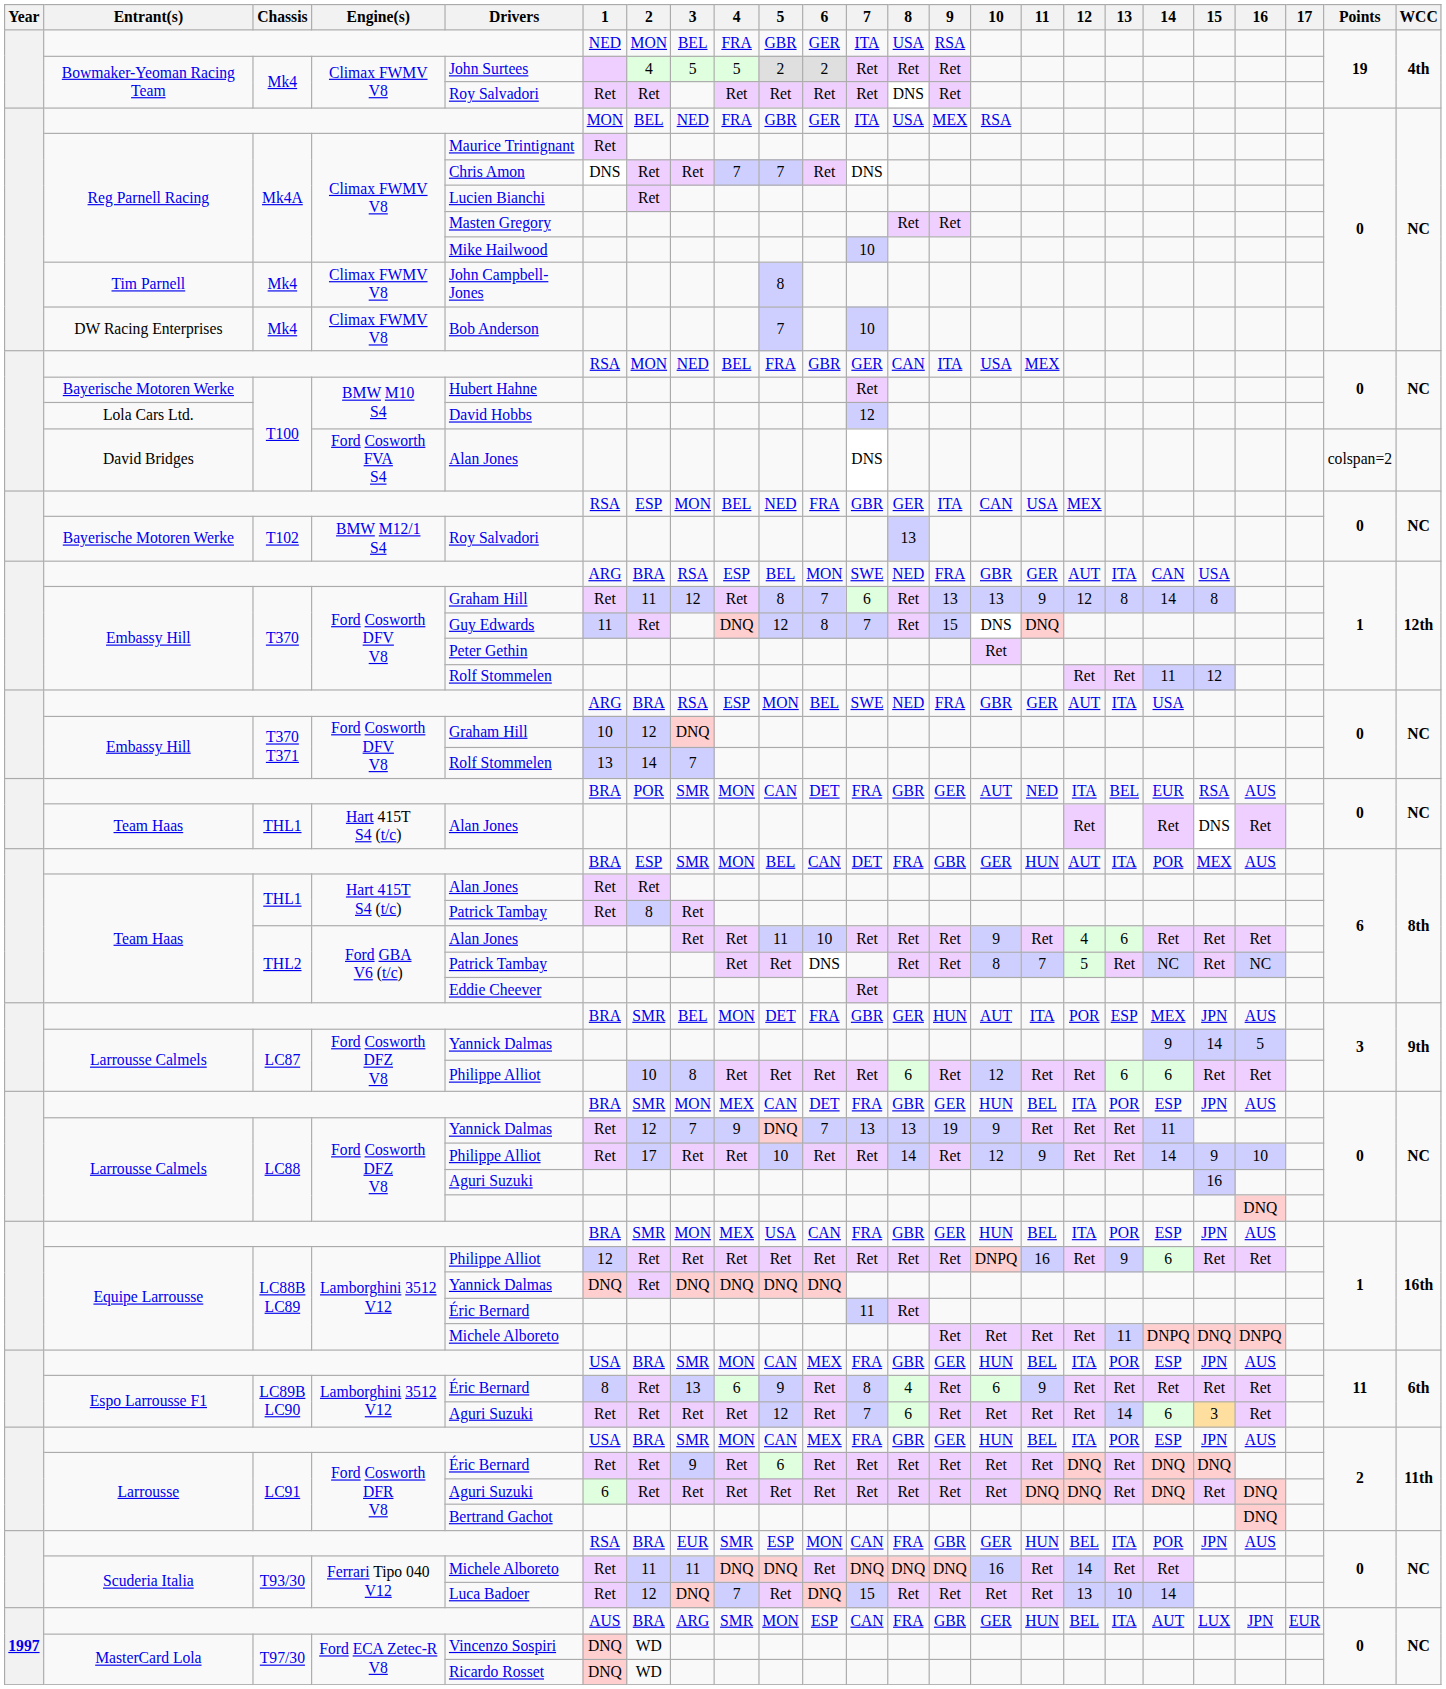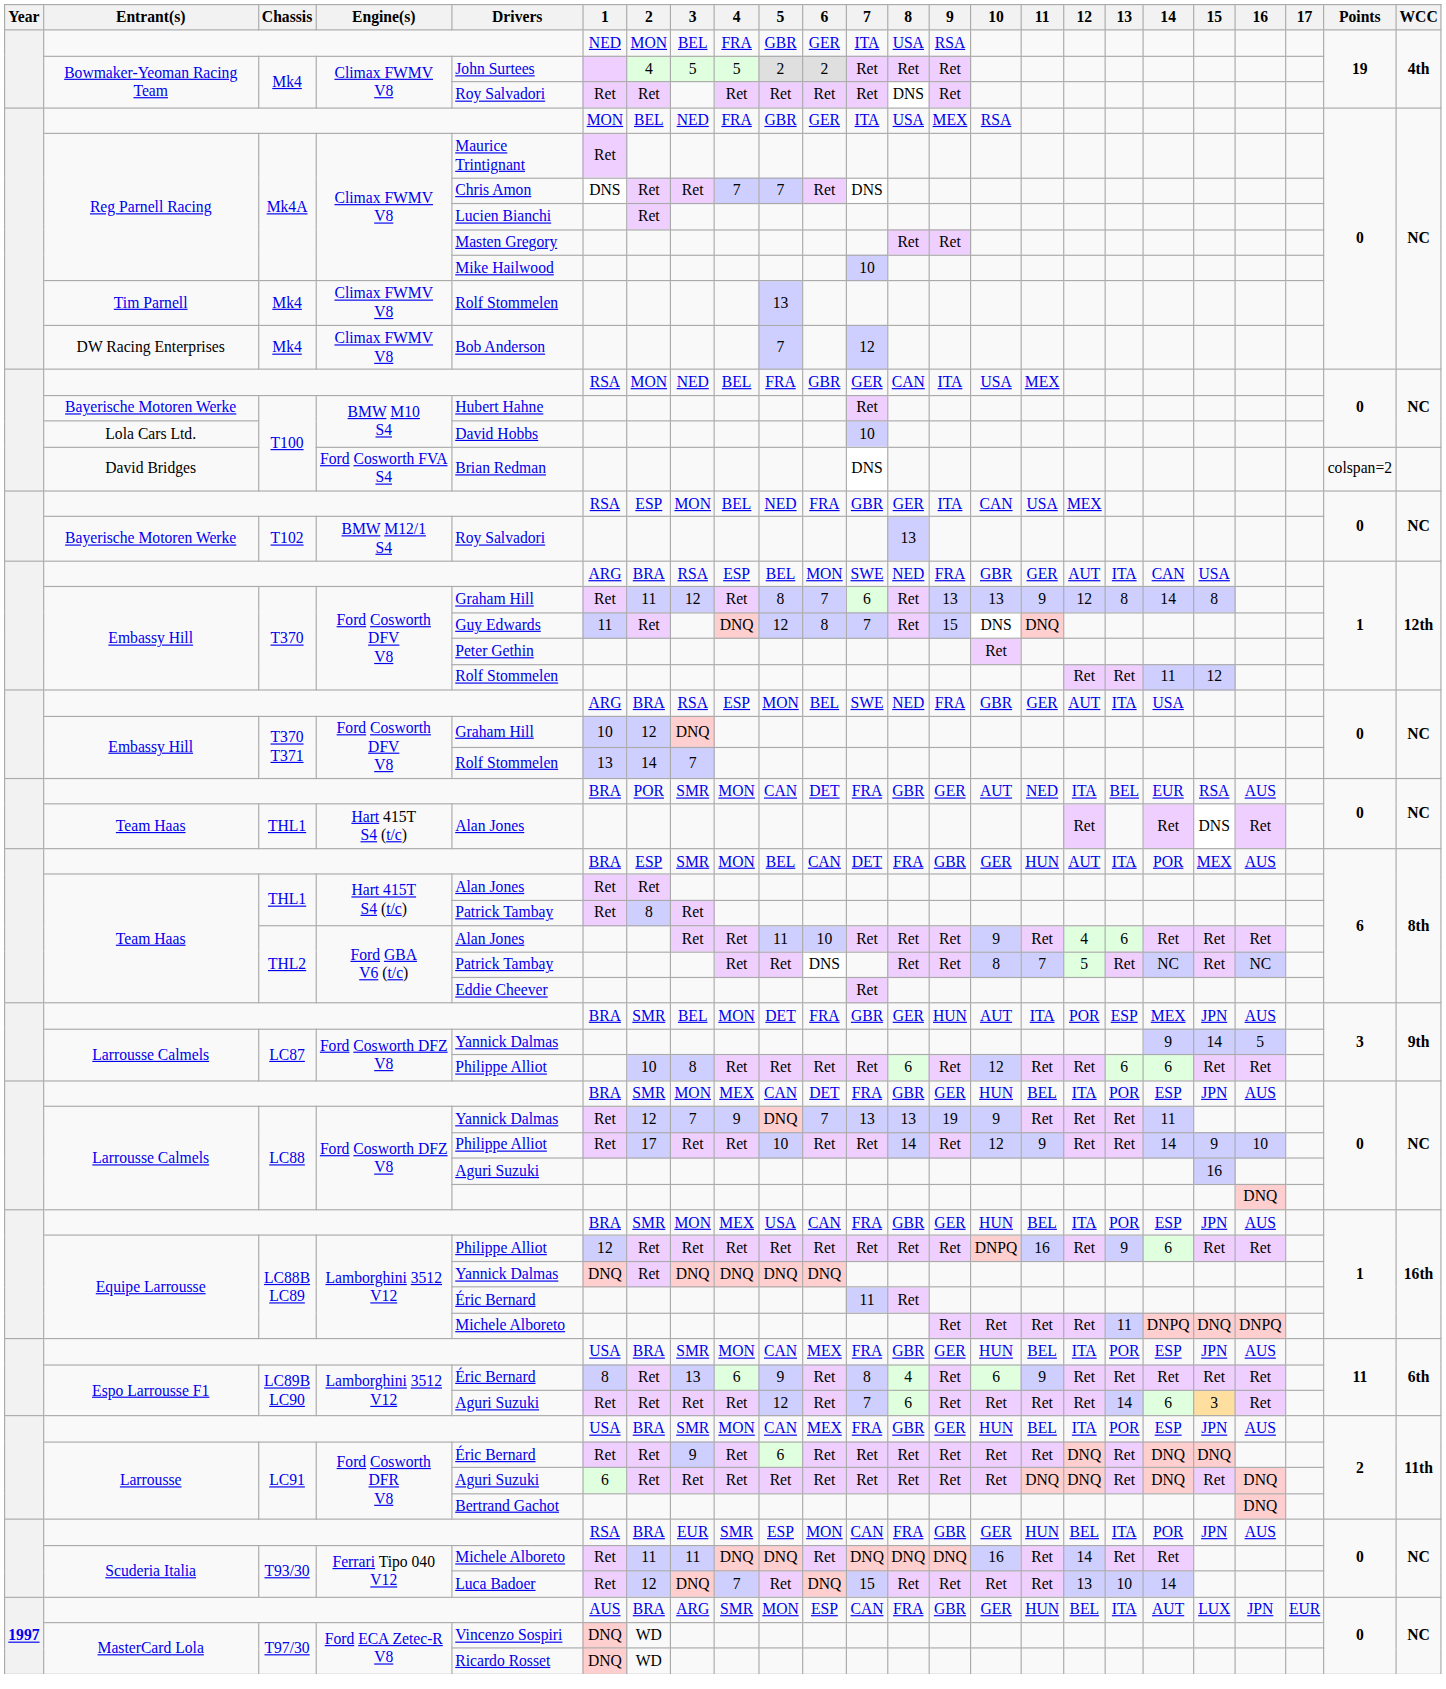(499, 284) John Campbell-Jones -> (507, 302) Rolf Stommelen
(781, 284) 8 -> (781, 302) 13
(867, 328) 10 -> (867, 346) 12
(867, 415) 12 -> (867, 433) 10
(483, 459) Alan Jones -> (501, 468) Brian Redman
